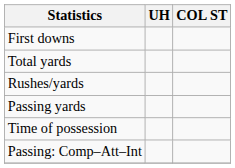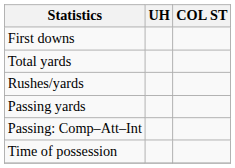rows swapped: (75, 151) <-> (62, 128)
